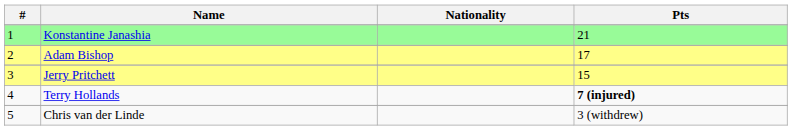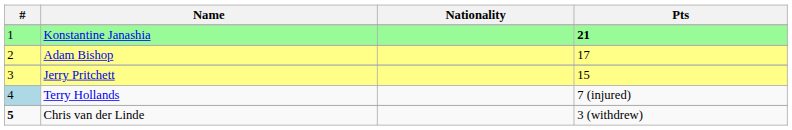(584, 35) normal -> (584, 35) bold
(10, 95) no background -> (10, 95) lightblue background
(606, 95) bold -> (604, 95) normal
(10, 115) normal -> (10, 115) bold
